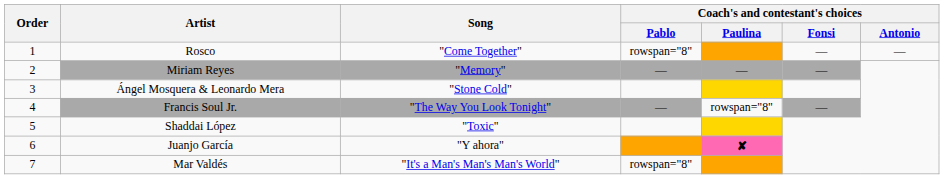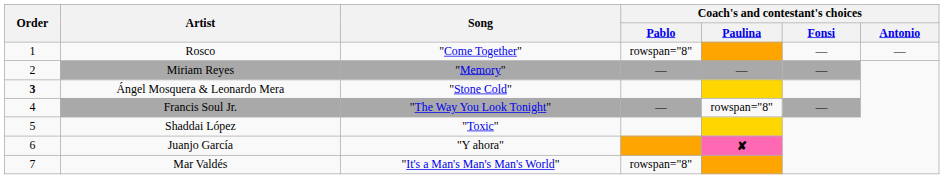(32, 88) normal -> (32, 88) bold
